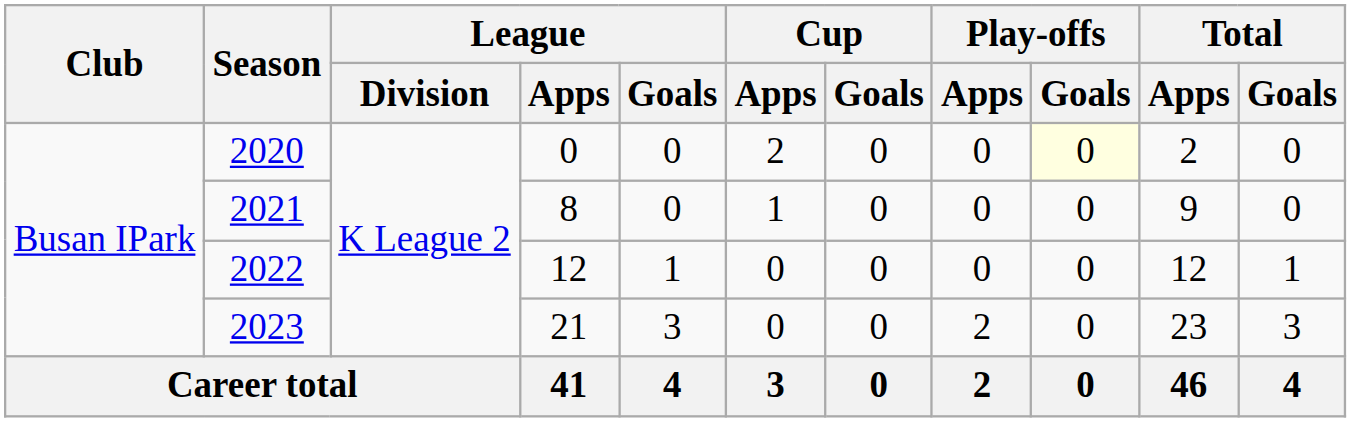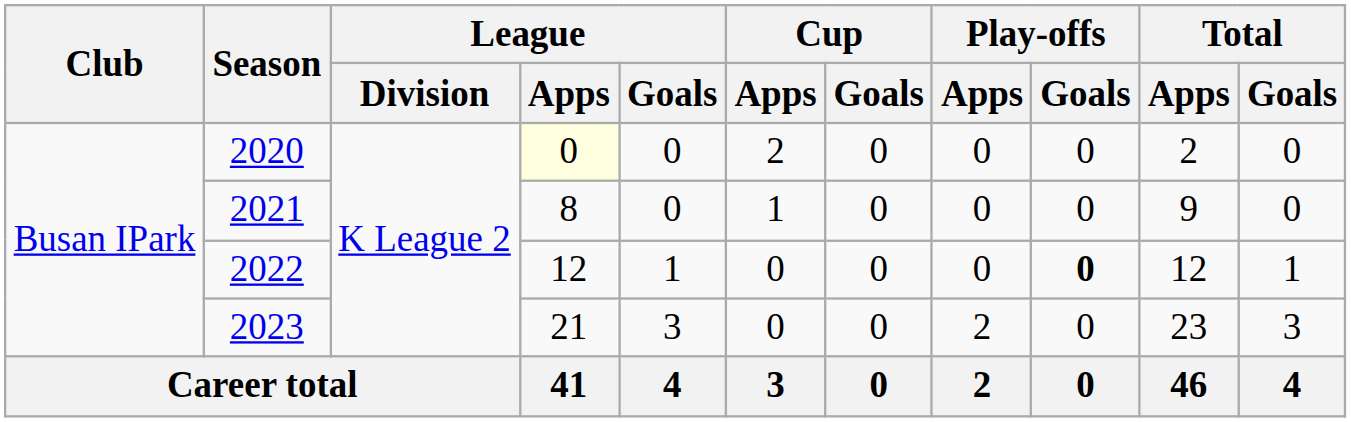(569, 151) no background -> (569, 151) lightyellow background
(1085, 151) lightyellow background -> (1085, 151) no background
(1085, 268) normal -> (1085, 268) bold
